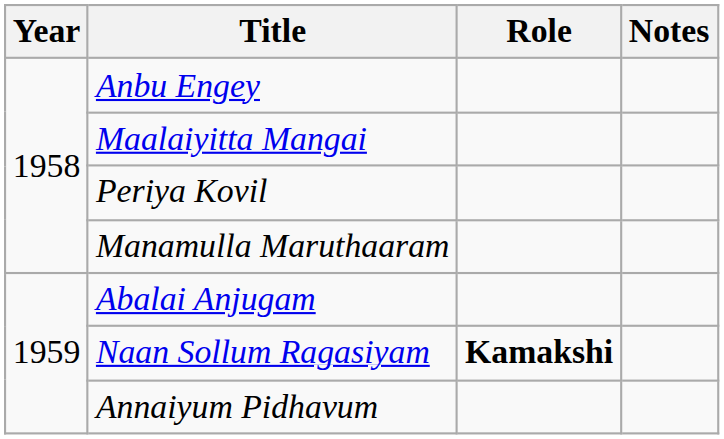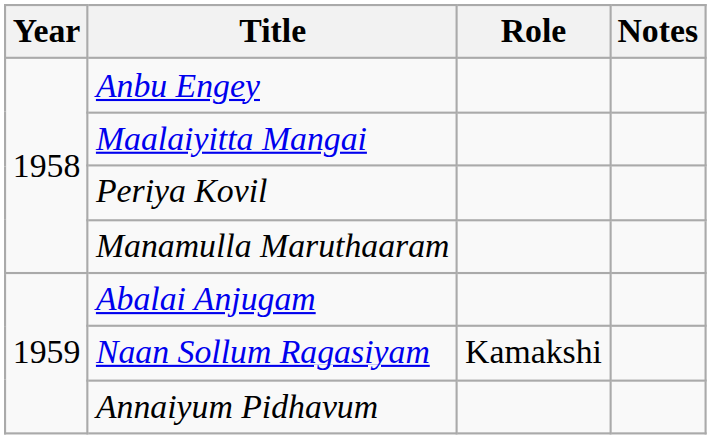(539, 352) bold -> (533, 352) normal
